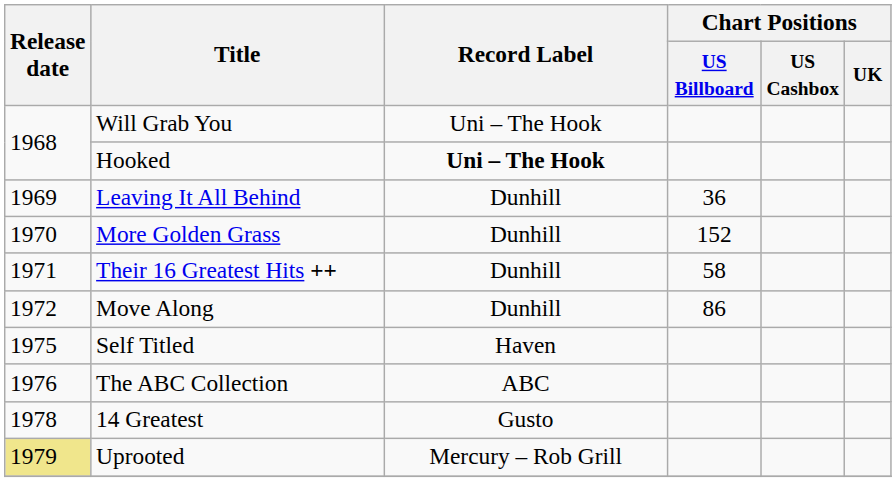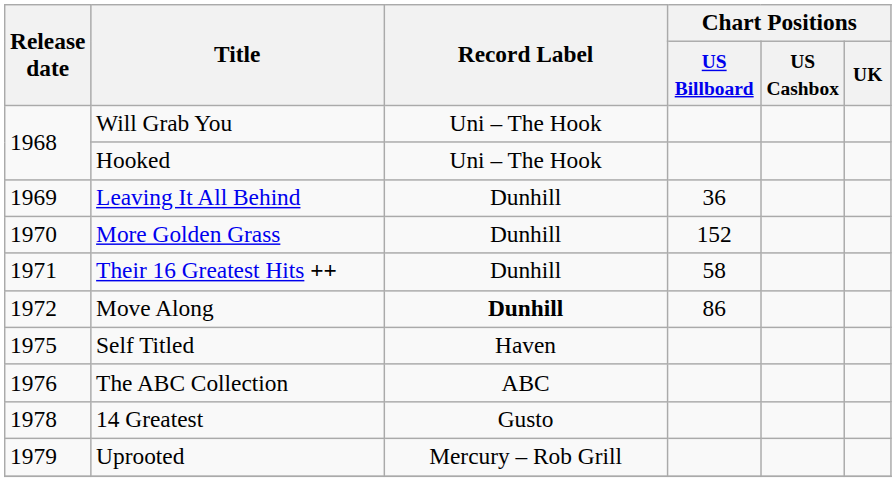(526, 160) bold -> (526, 160) normal
(526, 308) normal -> (526, 308) bold
(33, 456) khaki background -> (33, 456) no background
